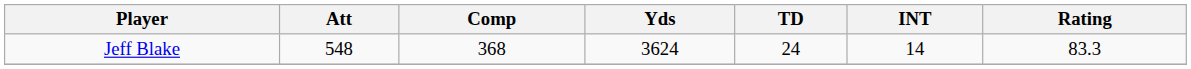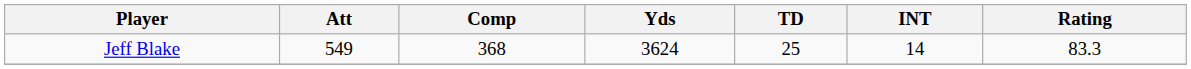(339, 49) 548 -> (339, 49) 549
(791, 49) 24 -> (791, 49) 25
